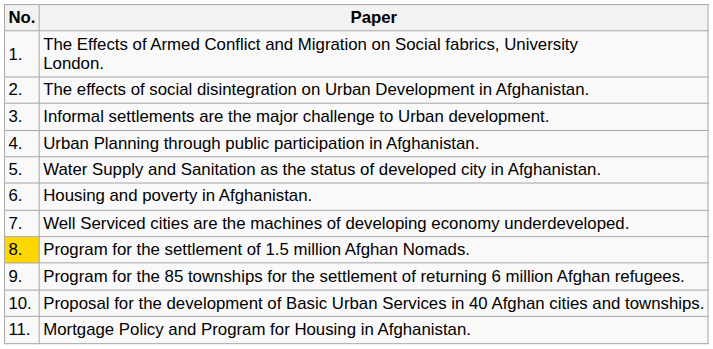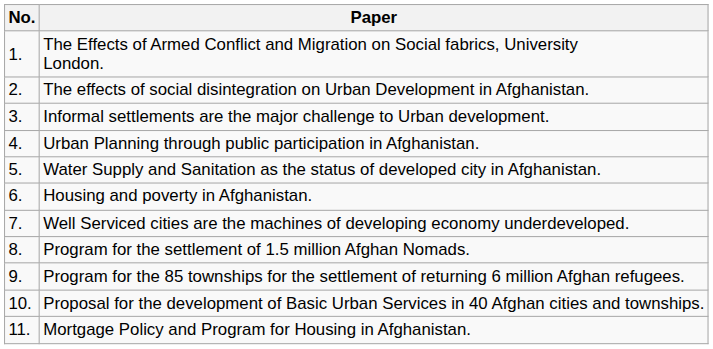(15, 249) gold background -> (15, 249) no background
